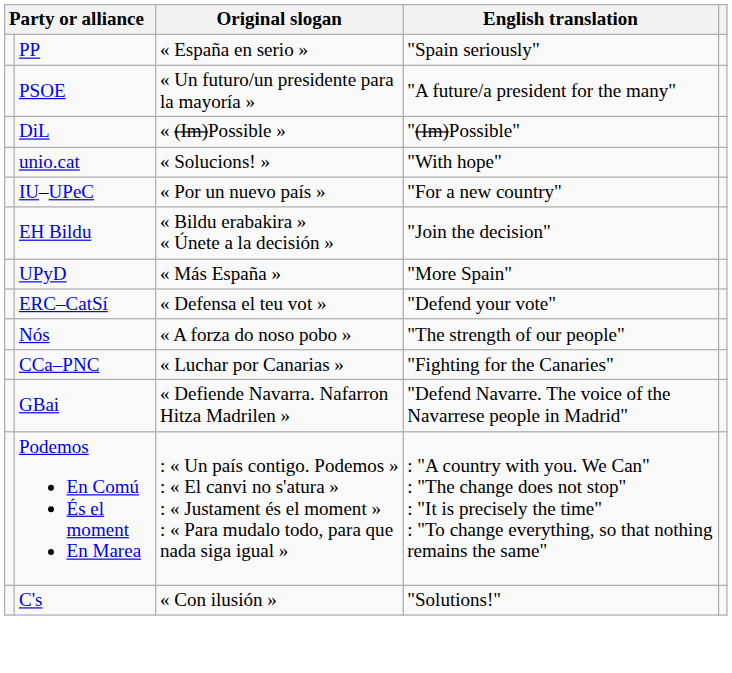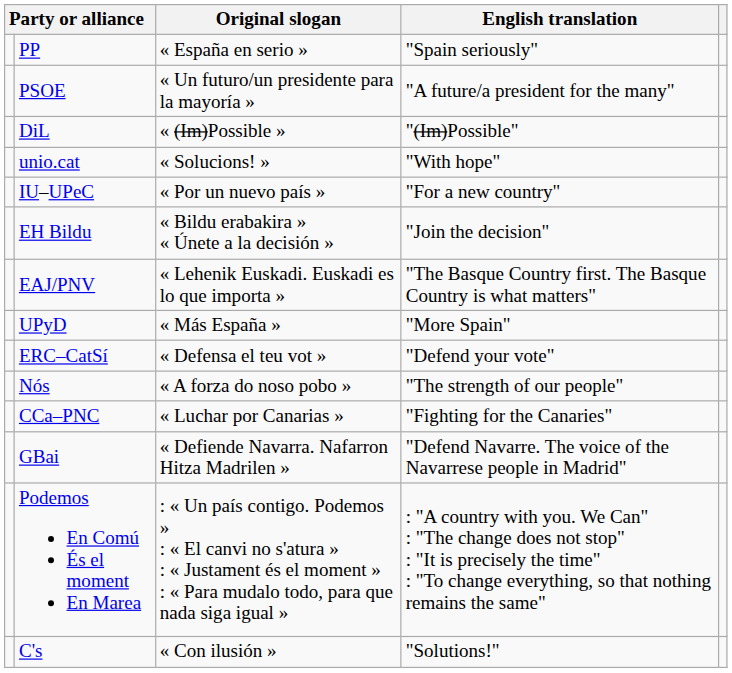+ row: (57, 284)
